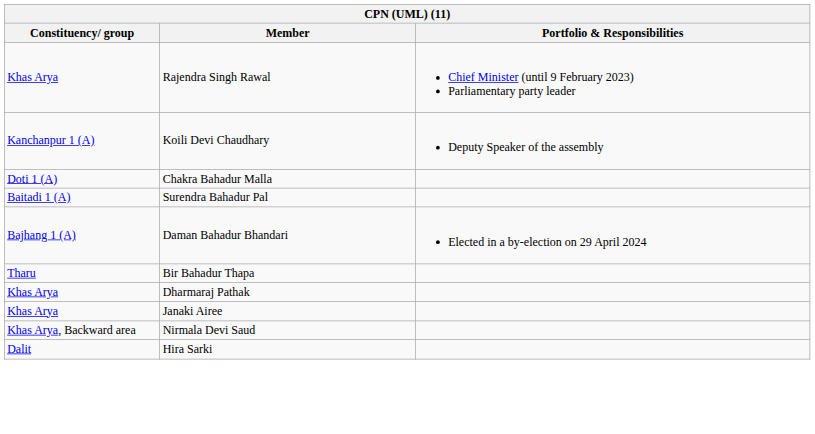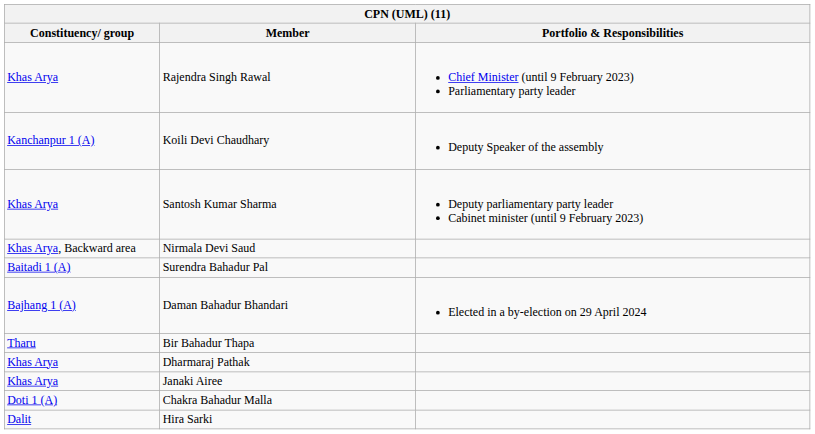+ row: (220, 204)
rows swapped: (217, 178) <-> (209, 330)
